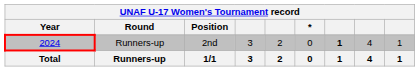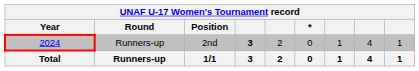(250, 43) normal -> (250, 43) bold
(340, 43) bold -> (340, 43) normal
